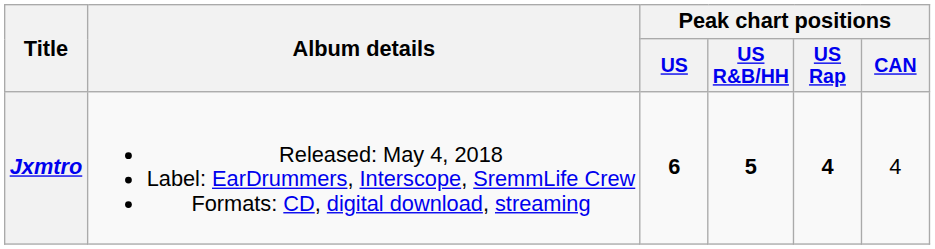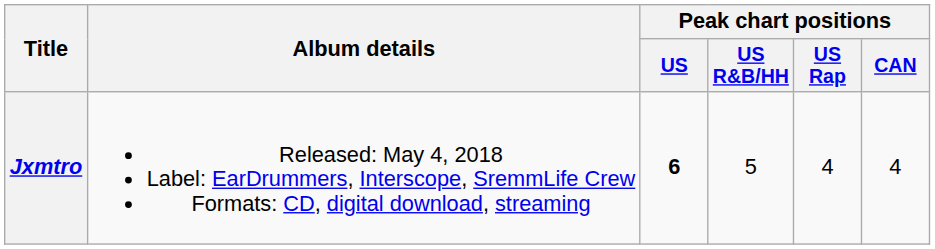(751, 167) bold -> (751, 167) normal
(827, 167) bold -> (827, 167) normal
